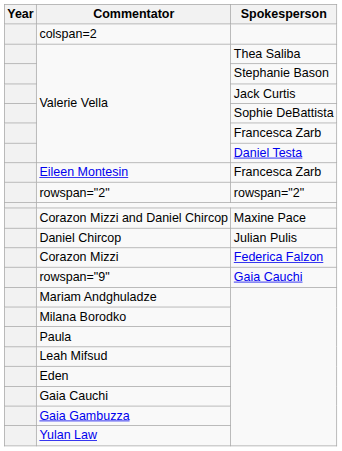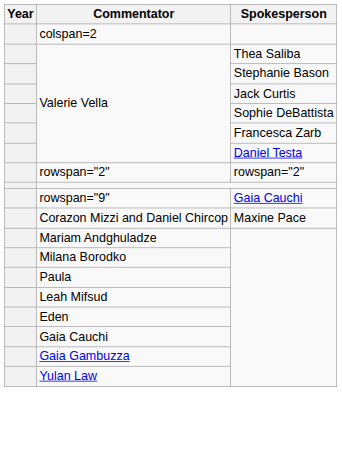- row: (84, 172)
rows swapped: (134, 218) <-> (75, 277)
- row: (80, 237)
- row: (79, 257)
